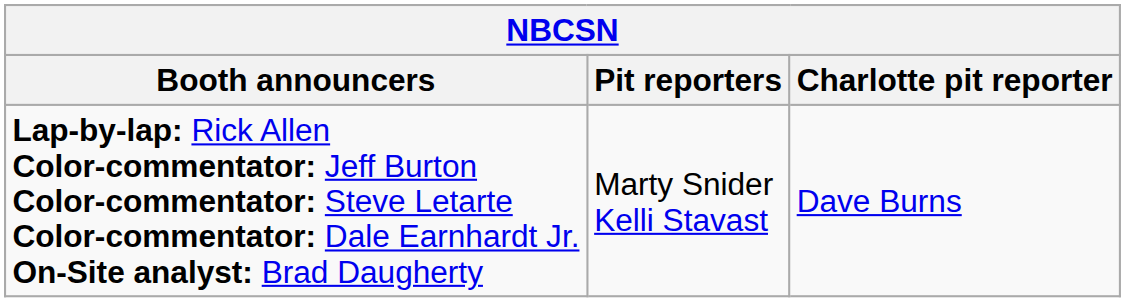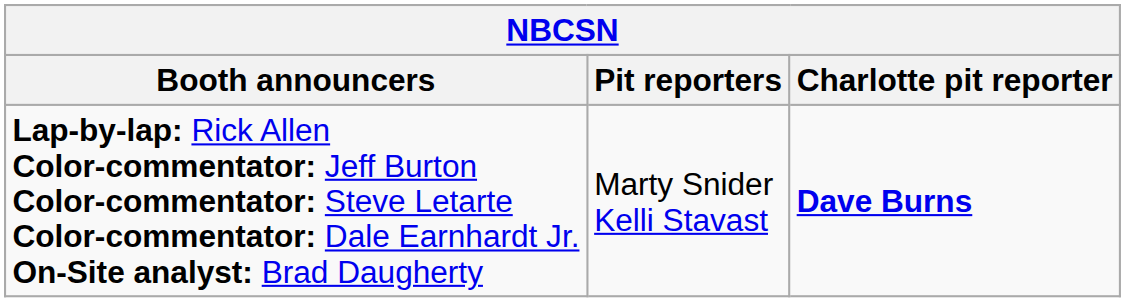(879, 201) normal -> (884, 201) bold
